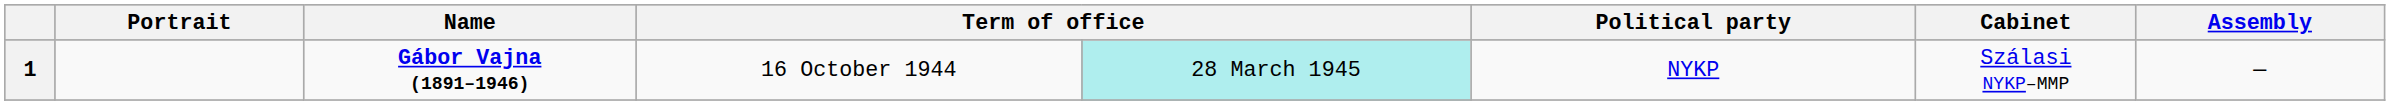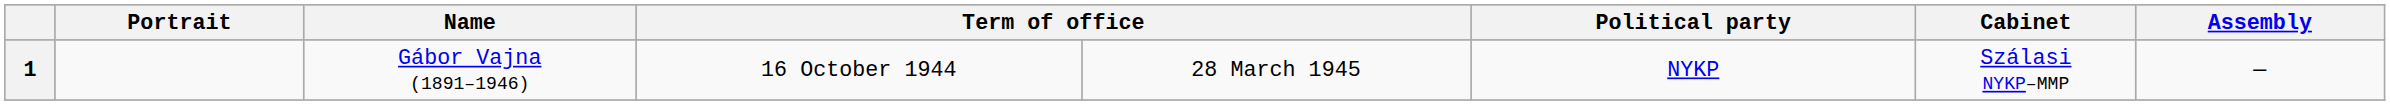(470, 70) bold -> (470, 70) normal
(1276, 70) paleturquoise background -> (1276, 70) no background
